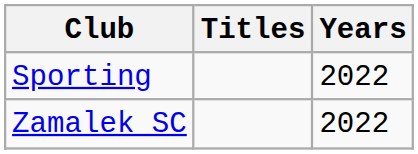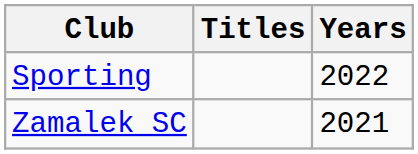(354, 124) 2022 -> (354, 124) 2021
